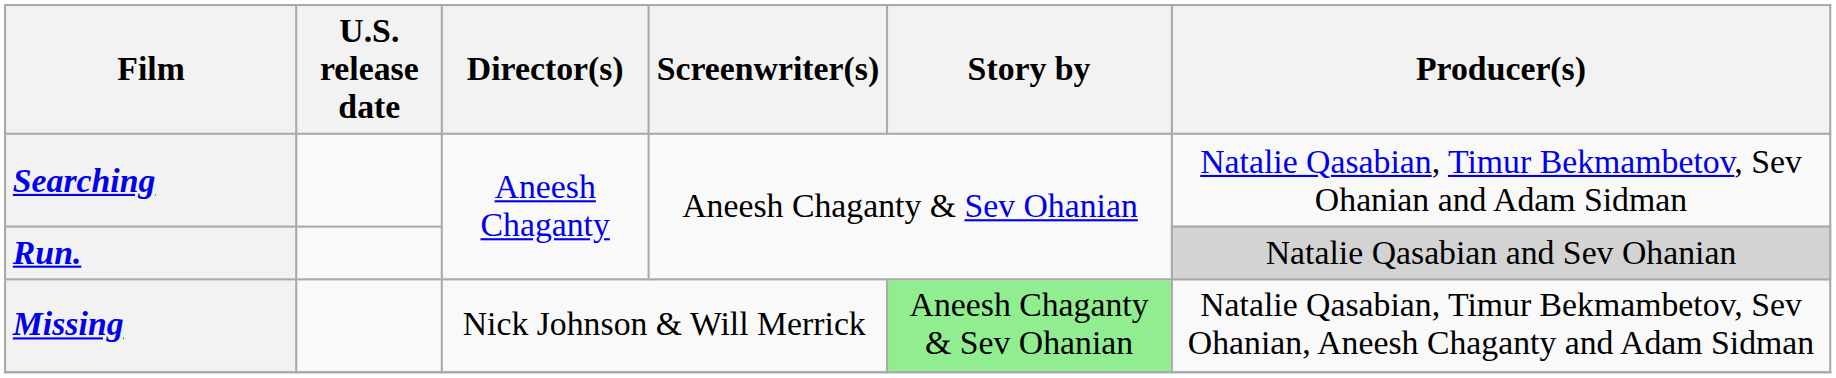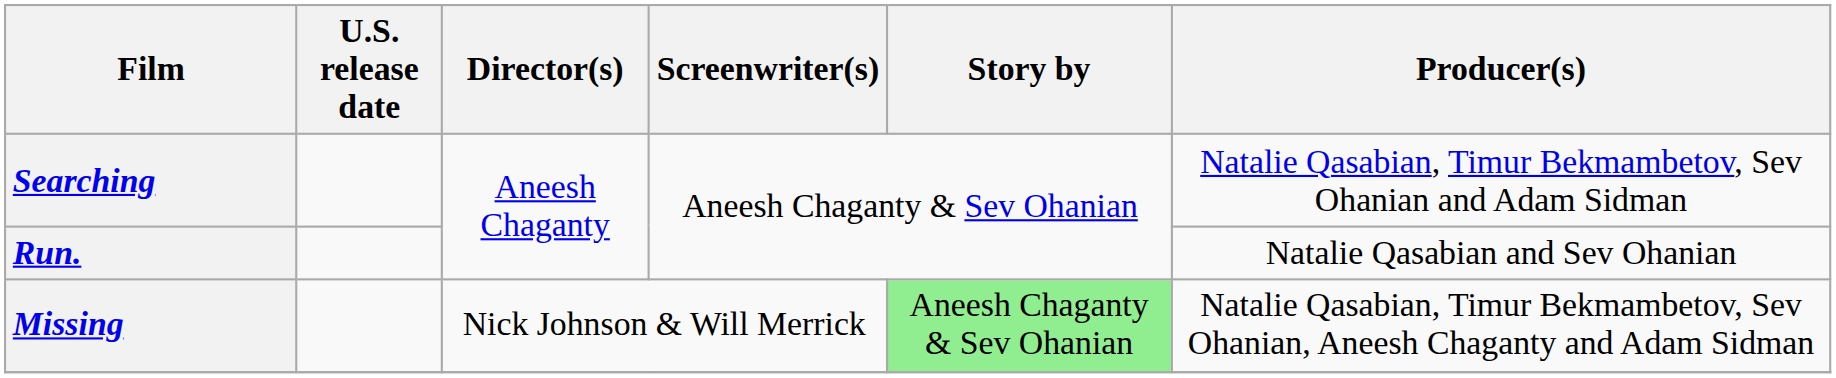(1501, 252) lightgrey background -> (1501, 252) no background
